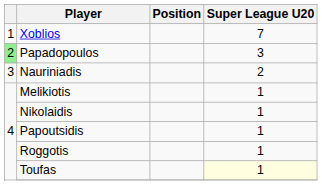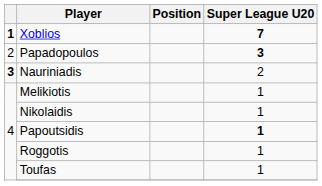(11, 33) normal -> (11, 33) bold
(261, 33) normal -> (261, 33) bold
(11, 53) lightgreen background -> (11, 53) no background
(261, 53) normal -> (261, 53) bold
(11, 72) normal -> (11, 72) bold
(261, 131) normal -> (261, 131) bold
(261, 170) lightyellow background -> (261, 170) no background
